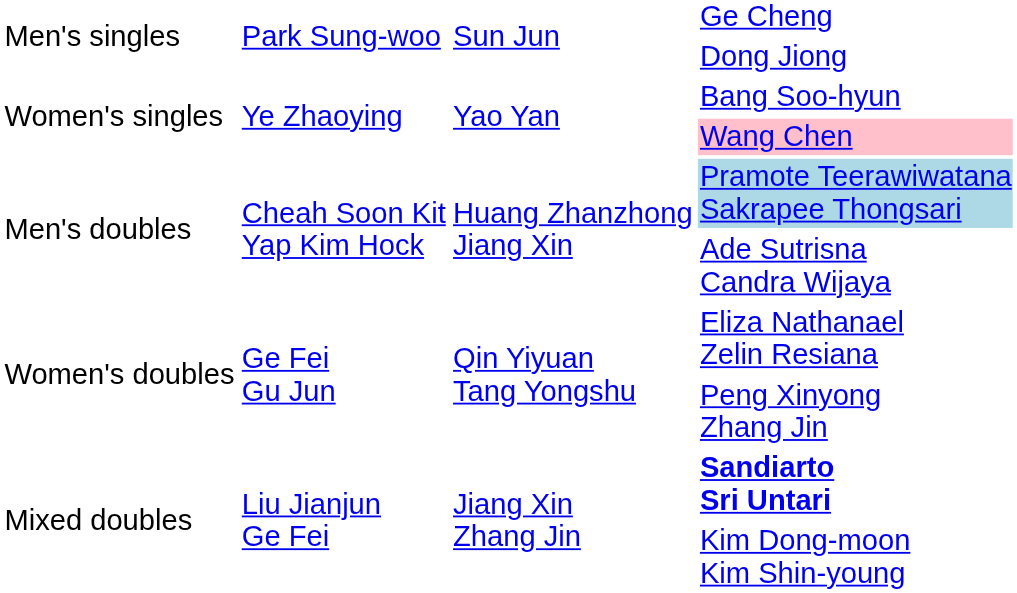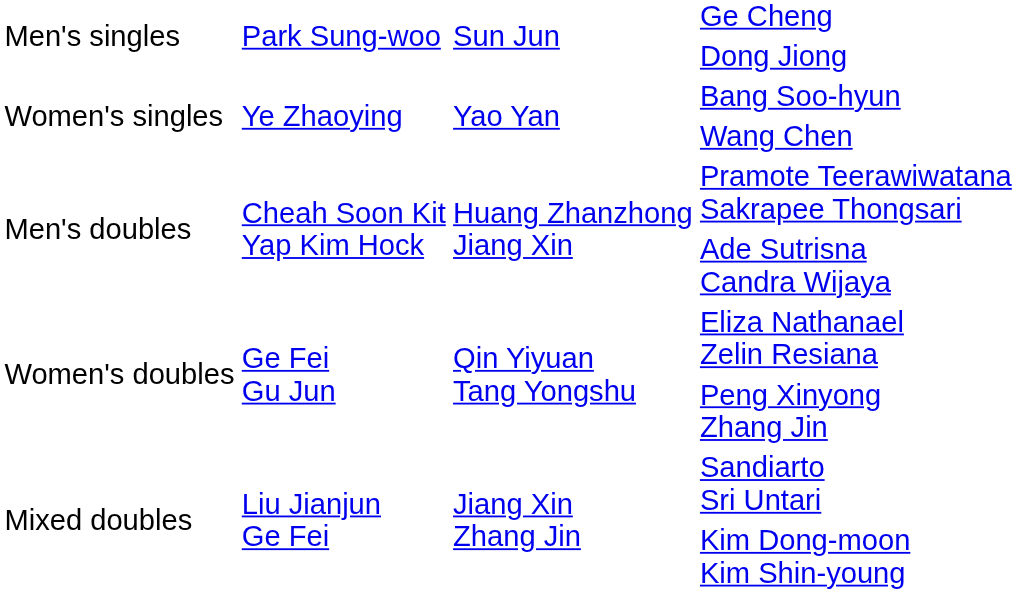(776, 136) pink background -> (776, 136) no background
(856, 192) lightblue background -> (856, 192) no background
(767, 484) bold -> (762, 484) normal
